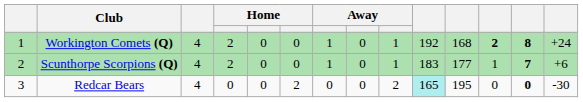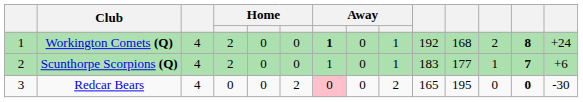(330, 42) normal -> (330, 42) bold
(495, 42) bold -> (495, 42) normal
(330, 85) no background -> (330, 85) pink background
(429, 85) paleturquoise background -> (429, 85) no background
